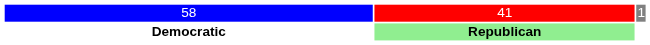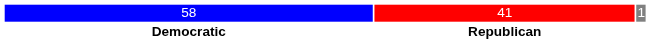(505, 31) lightgreen background -> (505, 31) no background
